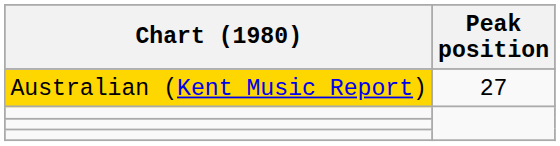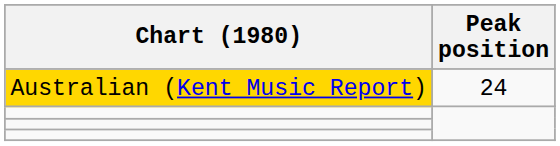(494, 88) 27 -> (494, 88) 24
